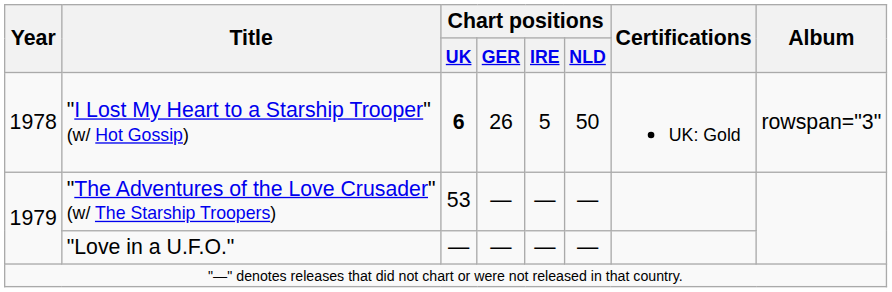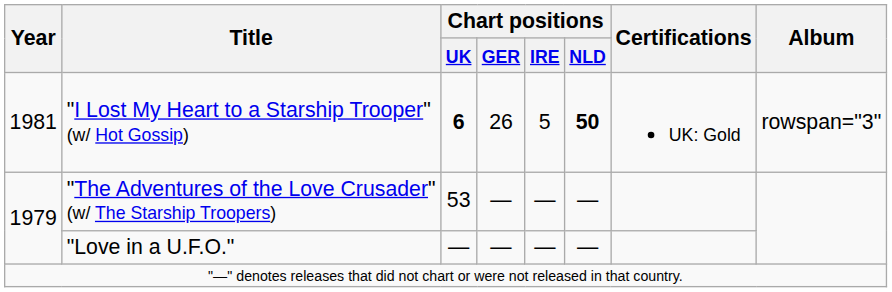(33, 122) 1978 -> (33, 122) 1981
(588, 122) normal -> (588, 122) bold
